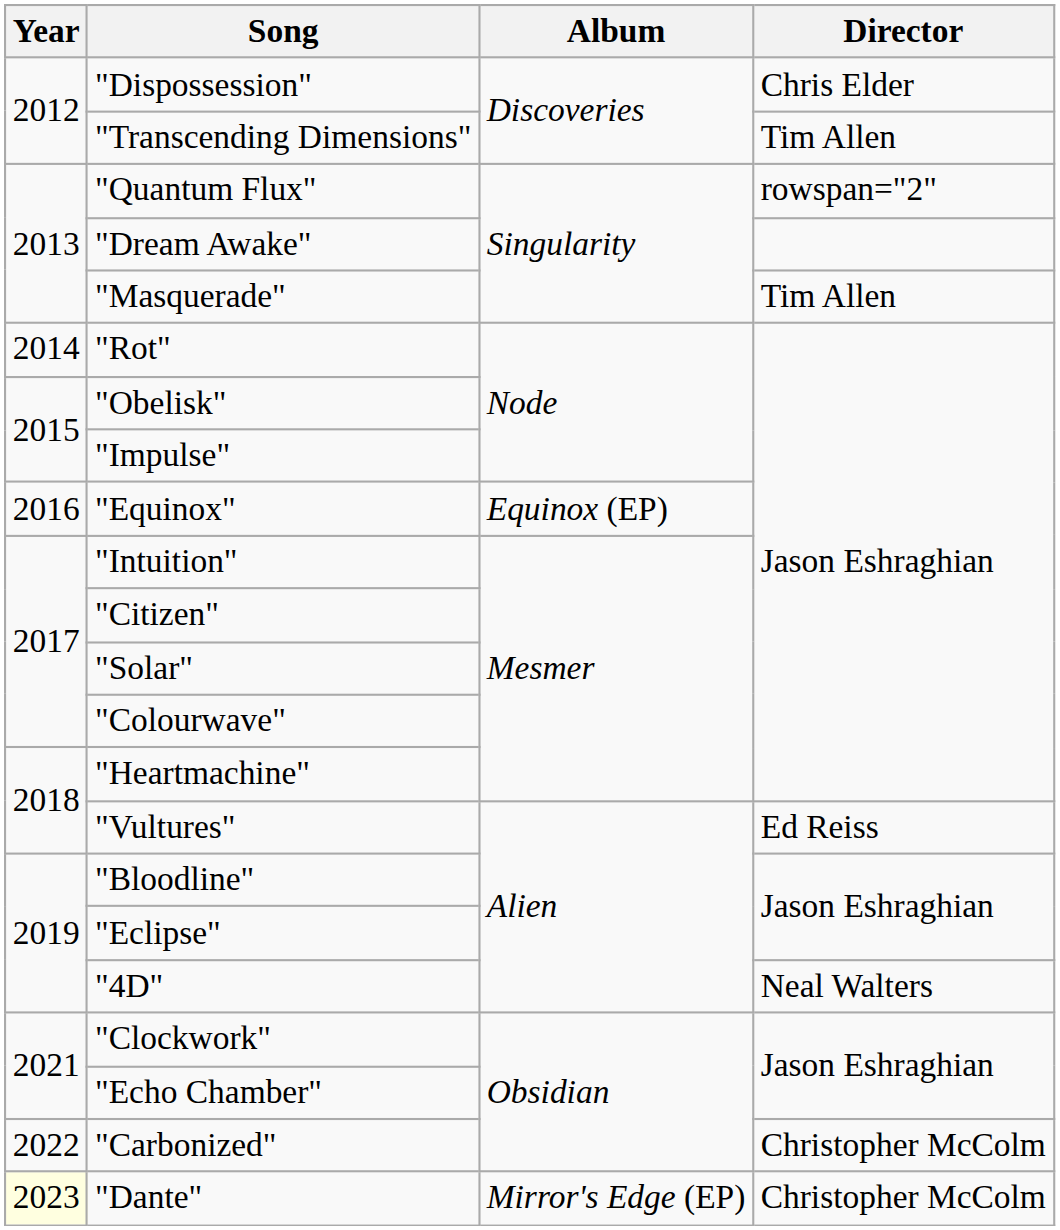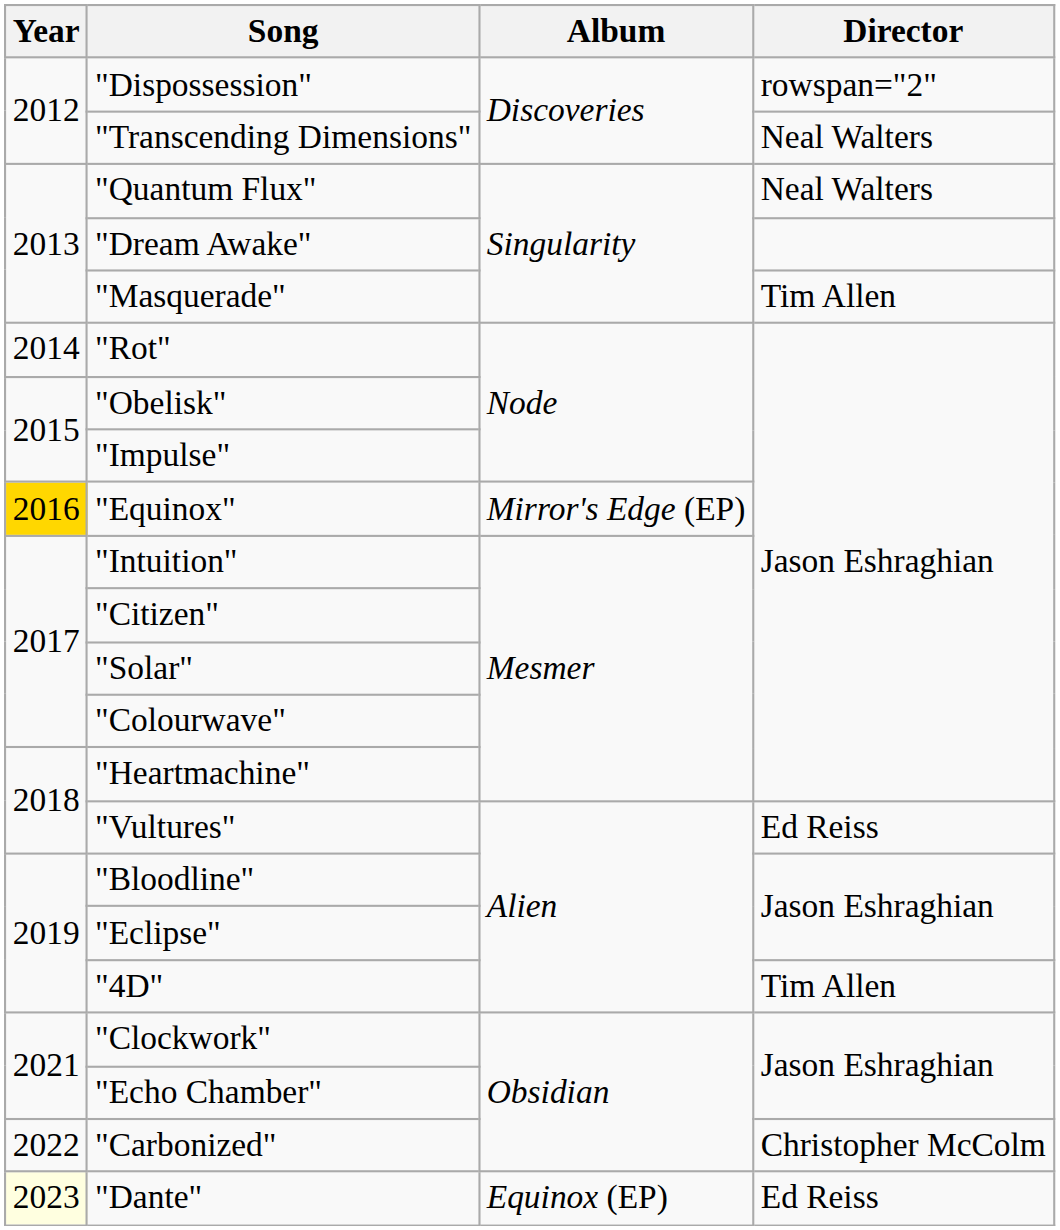(837, 84) Chris Elder -> (849, 84) rowspan="2"
(828, 137) Tim Allen -> (847, 137) Neal Walters
(849, 190) rowspan="2" -> (847, 190) Neal Walters
(46, 508) no background -> (46, 508) gold background
(577, 508) Equinox (EP) -> (616, 508) Mirror's Edge (EP)
(847, 985) Neal Walters -> (828, 985) Tim Allen
(616, 1197) Mirror's Edge (EP) -> (577, 1197) Equinox (EP)
(903, 1197) Christopher McColm -> (820, 1197) Ed Reiss
